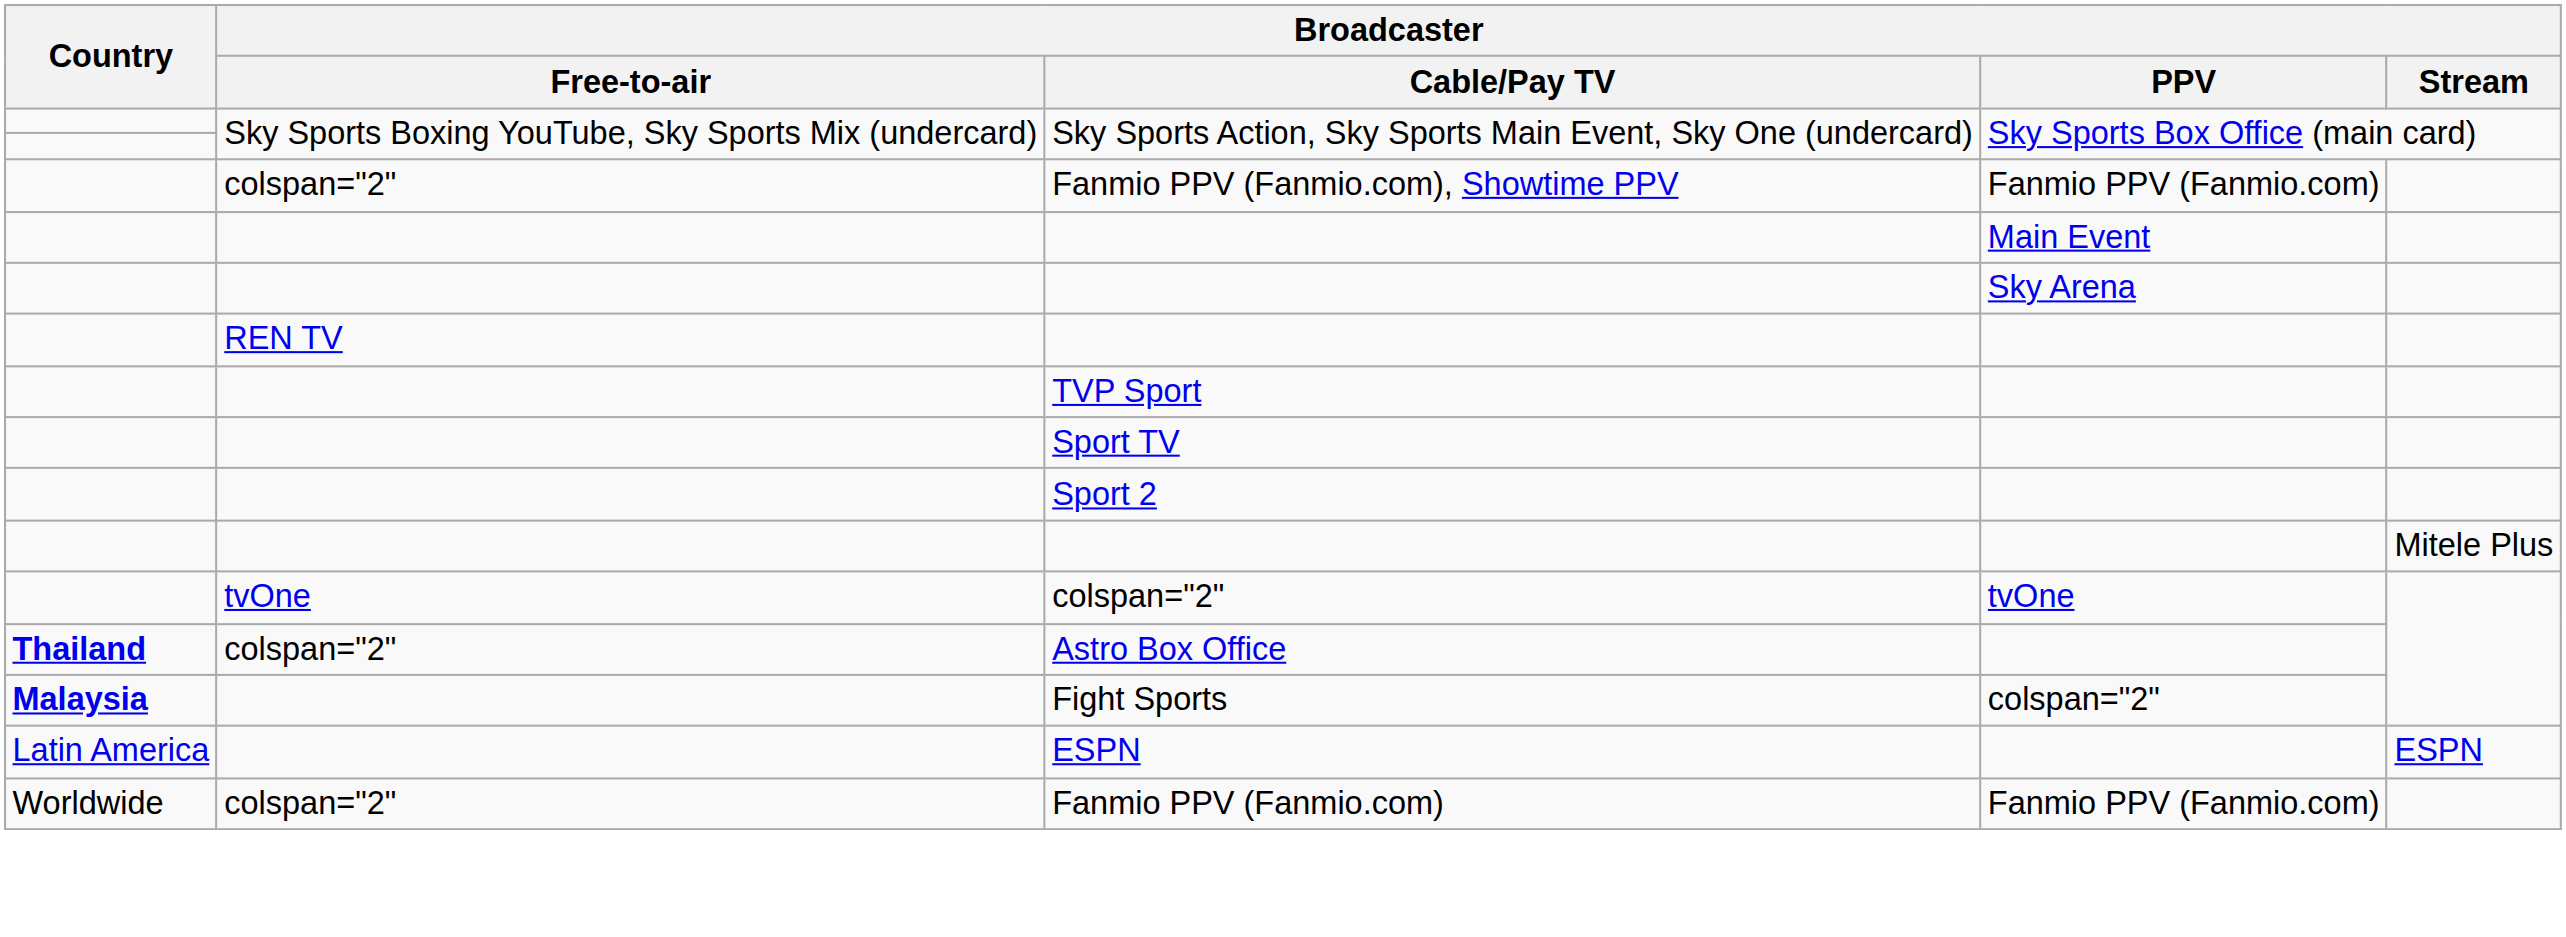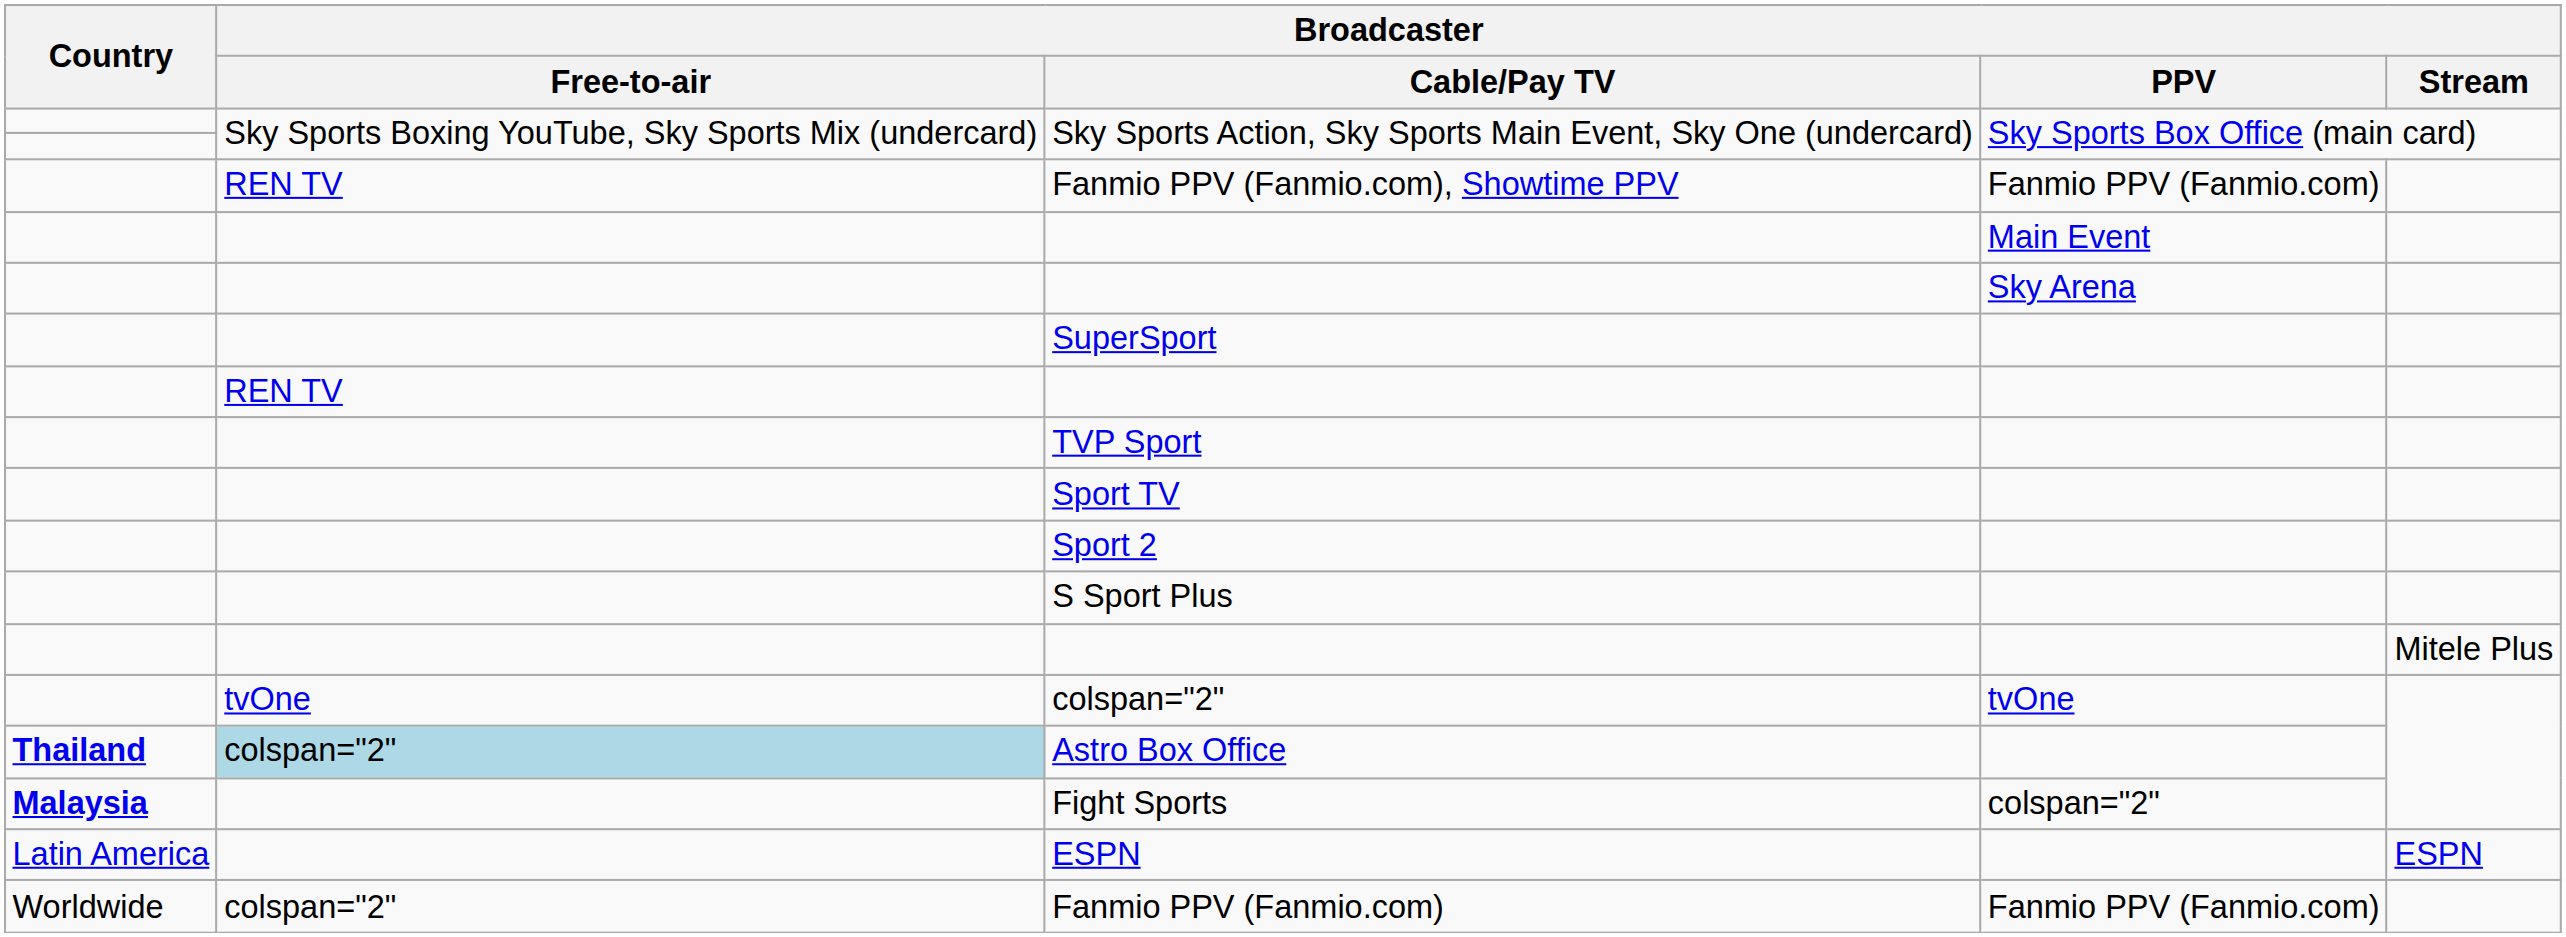(310, 184) colspan="2" -> (284, 184) REN TV
+ row: (1134, 339)
+ row: (1142, 596)
(310, 648) no background -> (310, 751) lightblue background
